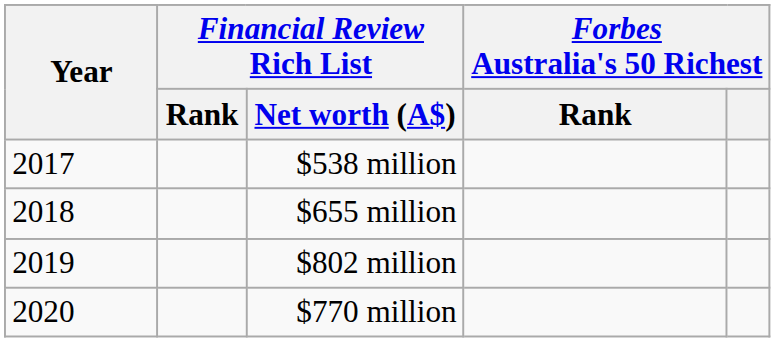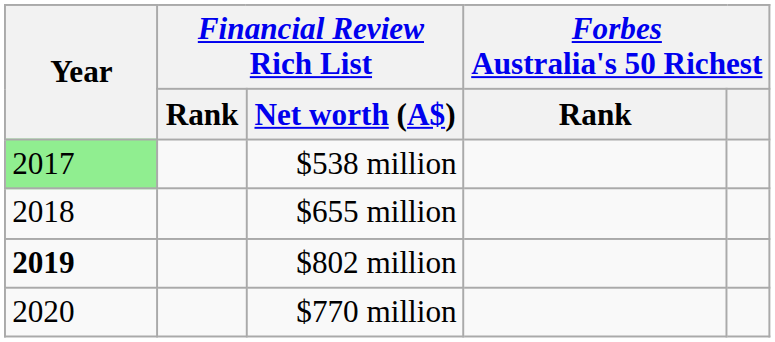(43, 163) no background -> (43, 163) lightgreen background
(43, 262) normal -> (43, 262) bold
